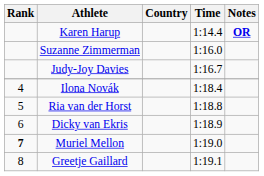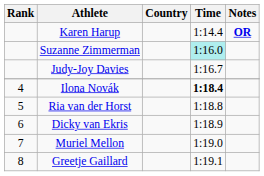(208, 50) no background -> (208, 50) paleturquoise background
(208, 87) normal -> (208, 87) bold
(21, 143) bold -> (21, 143) normal
